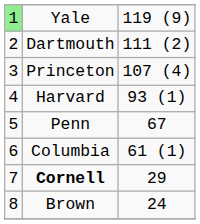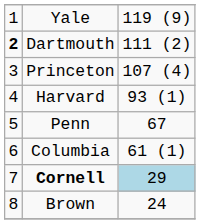(13, 18) lightgreen background -> (13, 18) no background
(13, 45) normal -> (13, 45) bold
(157, 178) no background -> (157, 178) lightblue background
